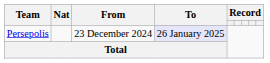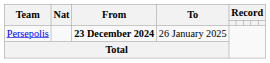(113, 33) normal -> (114, 33) bold
(191, 33) lavender background -> (193, 33) no background
